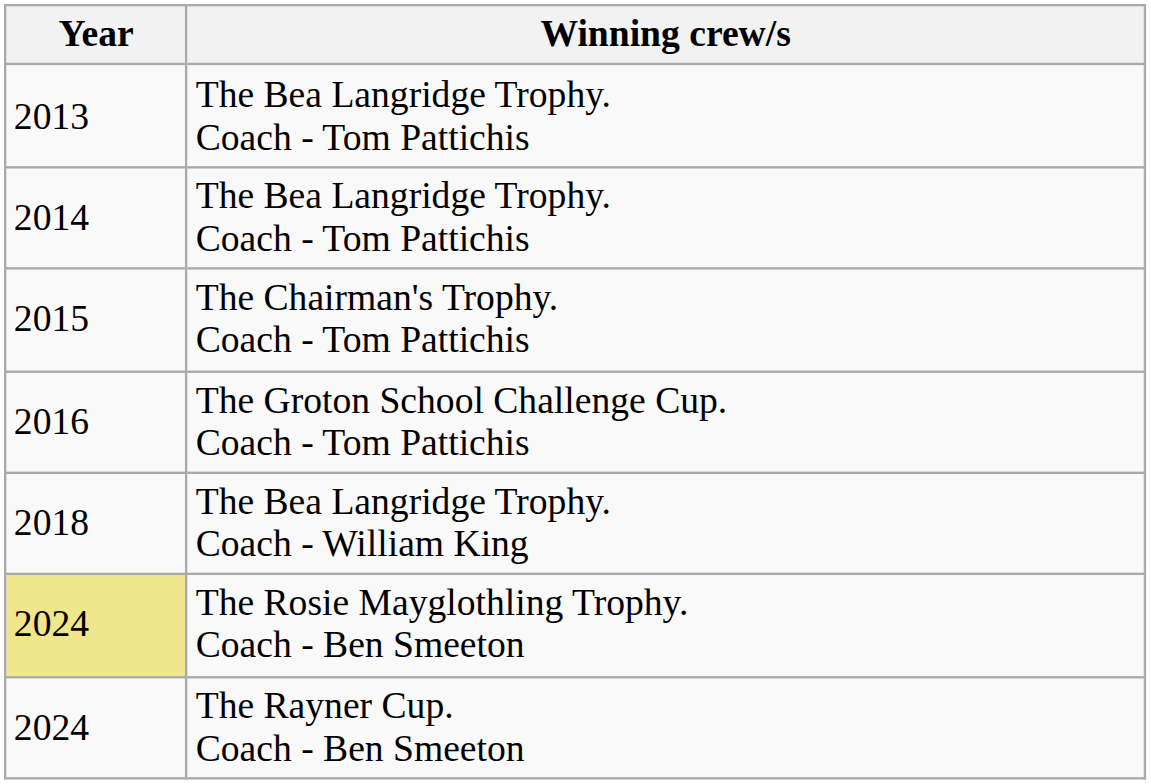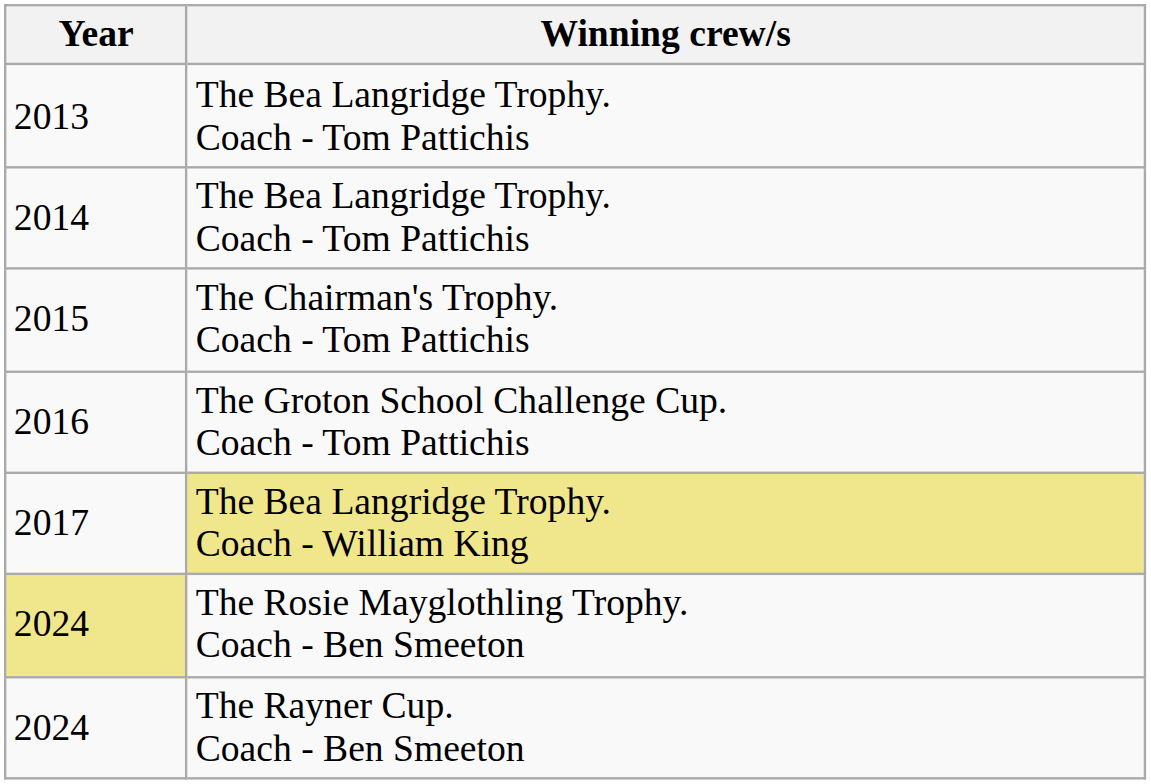(51, 522) 2018 -> (51, 522) 2017
(403, 522) no background -> (403, 522) khaki background
